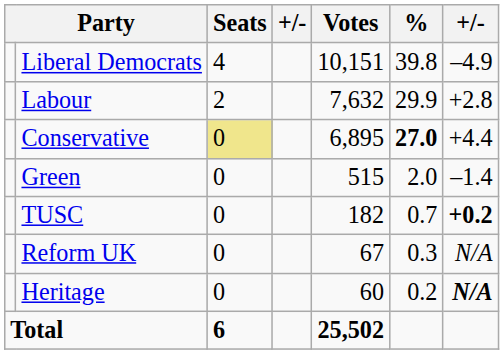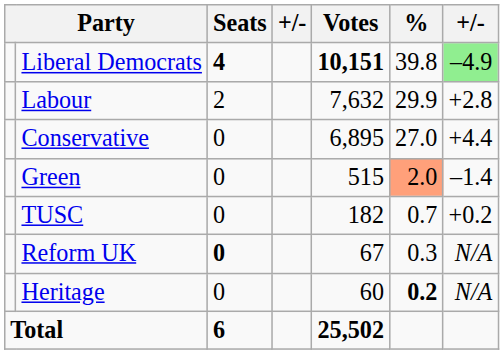(219, 61) normal -> (219, 61) bold
(351, 61) normal -> (351, 61) bold
(471, 61) no background -> (471, 61) lightgreen background
(219, 138) khaki background -> (219, 138) no background
(416, 138) bold -> (416, 138) normal
(422, 176) no background -> (422, 176) lightsalmon background
(471, 215) bold -> (470, 215) normal
(219, 253) normal -> (219, 253) bold
(422, 291) normal -> (422, 291) bold
(472, 291) bold -> (474, 291) normal
